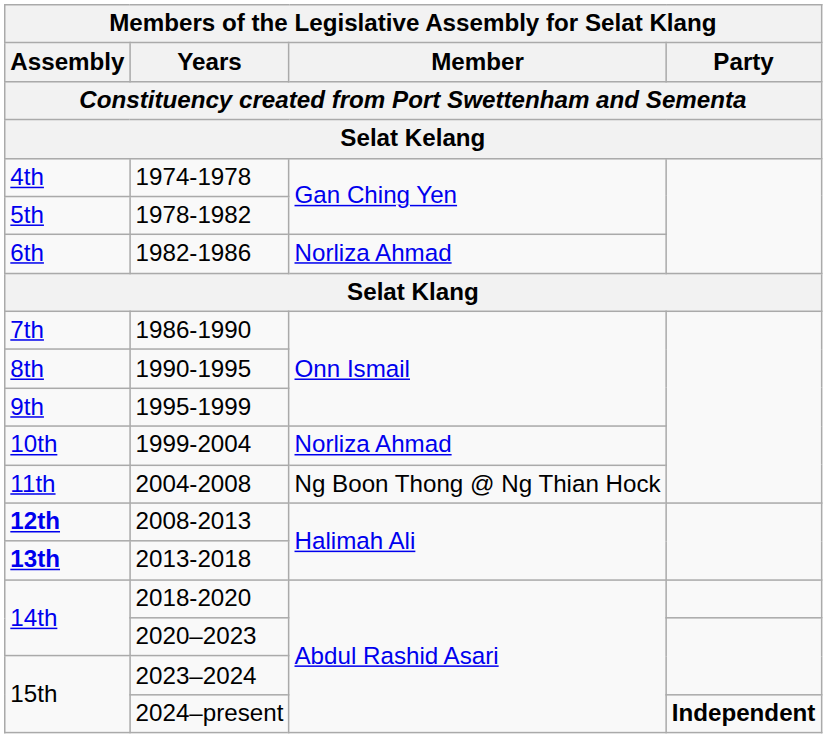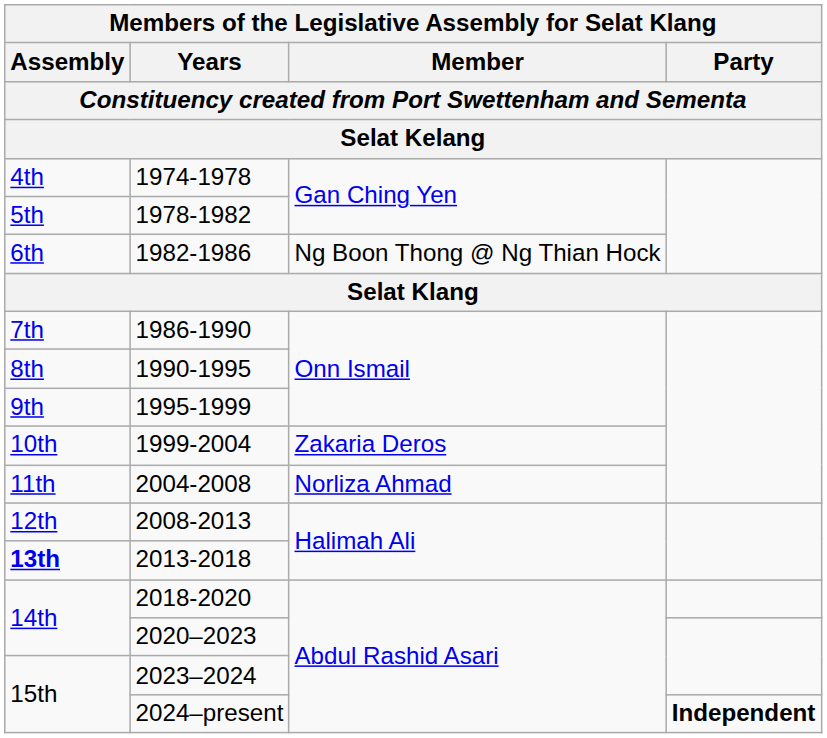(373, 253) Norliza Ahmad -> (478, 253) Ng Boon Thong @ Ng Thian Hock
(373, 445) Norliza Ahmad -> (370, 445) Zakaria Deros
(478, 483) Ng Boon Thong @ Ng Thian Hock -> (373, 483) Norliza Ahmad
(35, 521) bold -> (34, 521) normal
